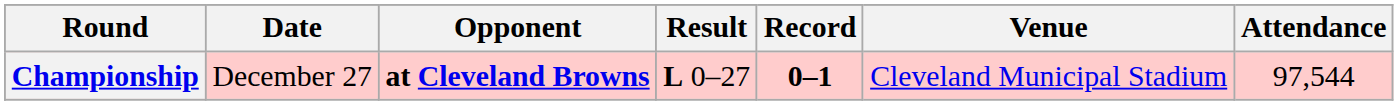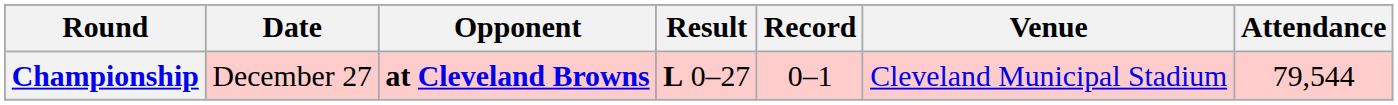(810, 75) bold -> (810, 75) normal
(1314, 75) 97,544 -> (1314, 75) 79,544
